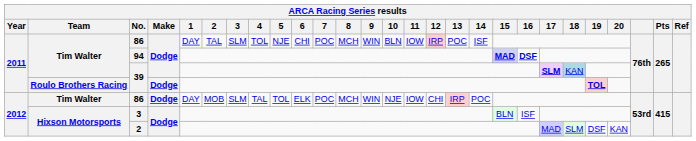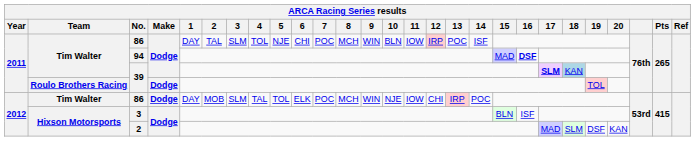(505, 56) bold -> (505, 56) normal
(597, 85) bold -> (596, 85) normal
